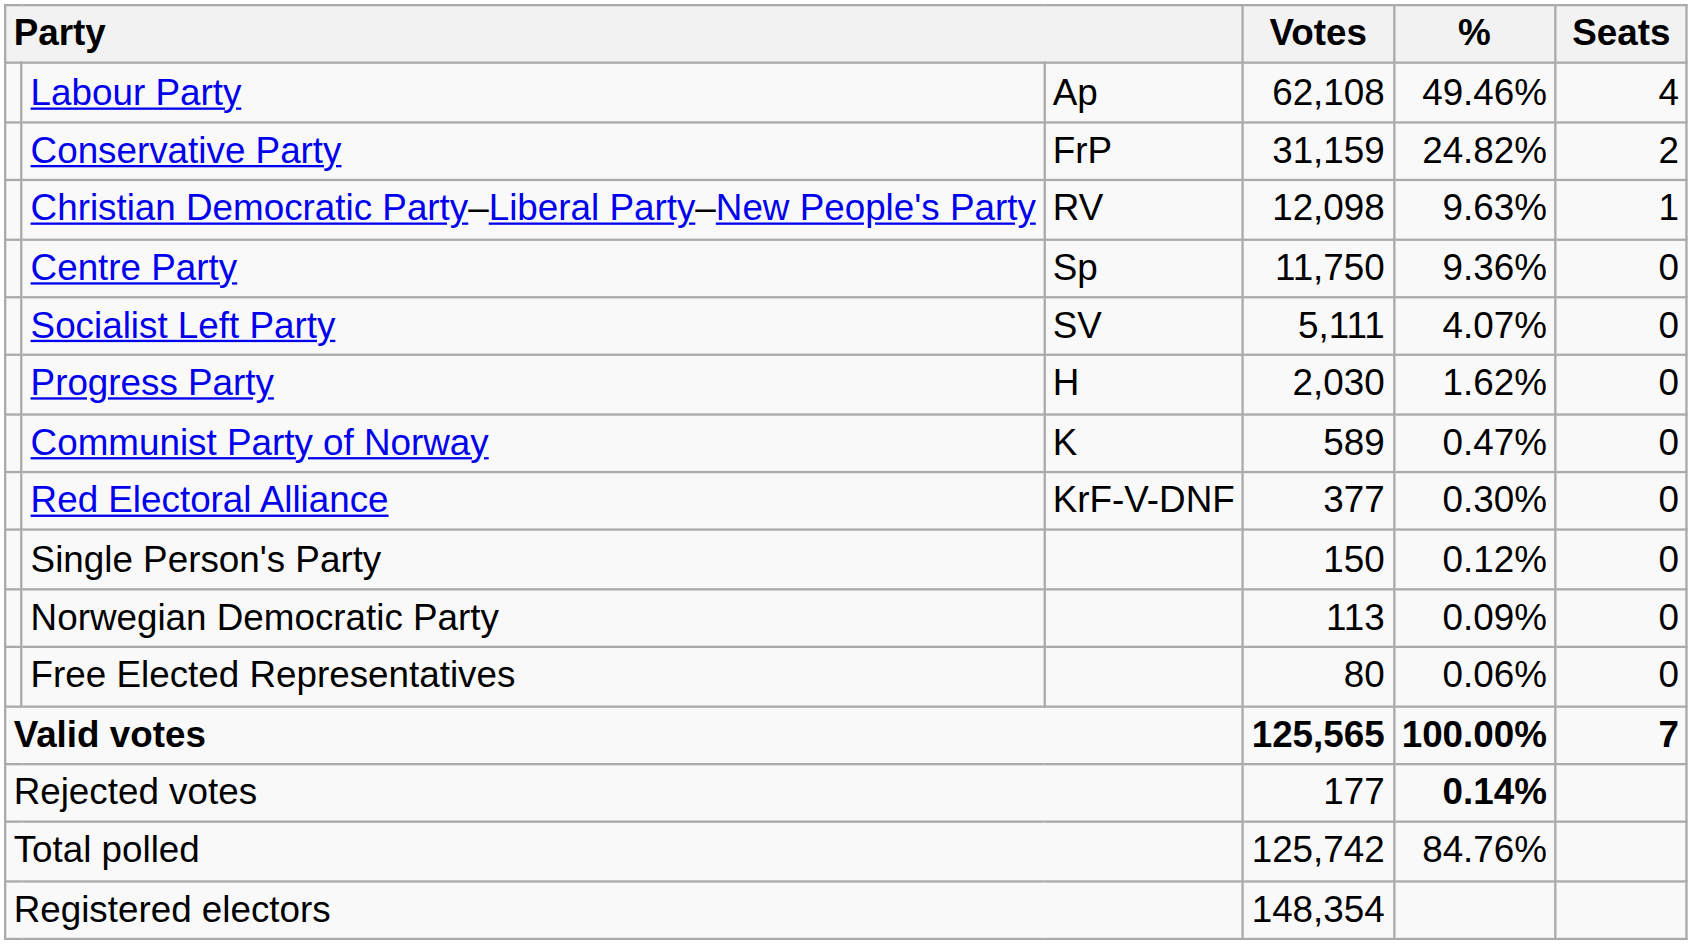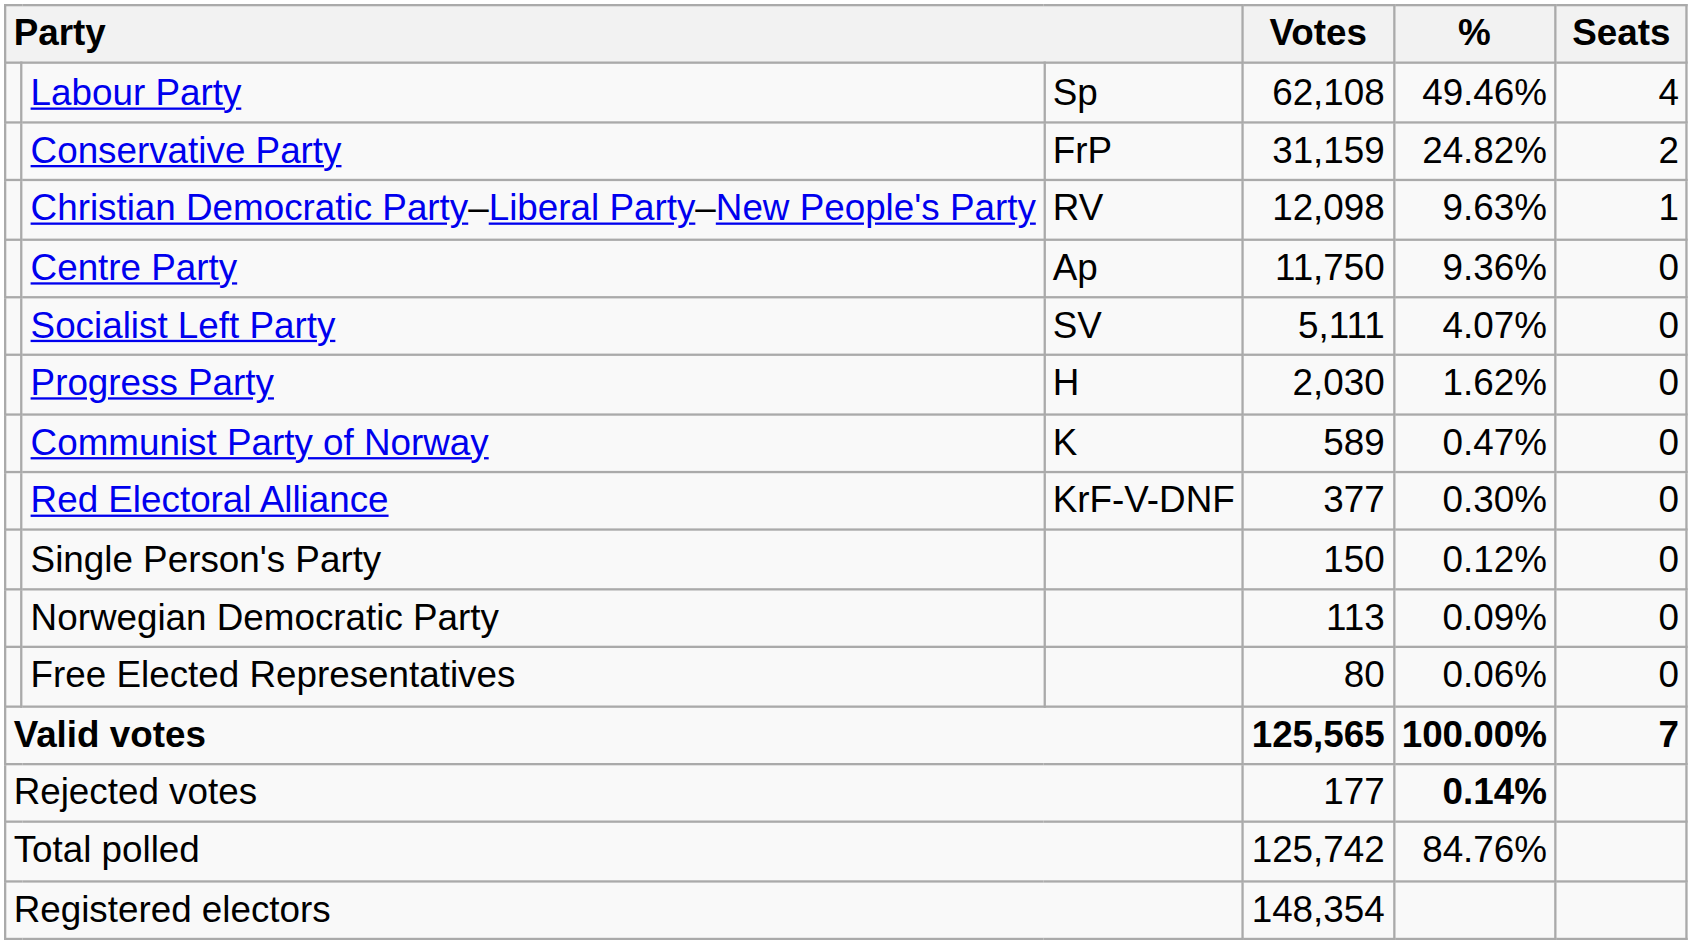(1075, 92) Ap -> (1075, 92) Sp
(1075, 267) Sp -> (1075, 267) Ap
